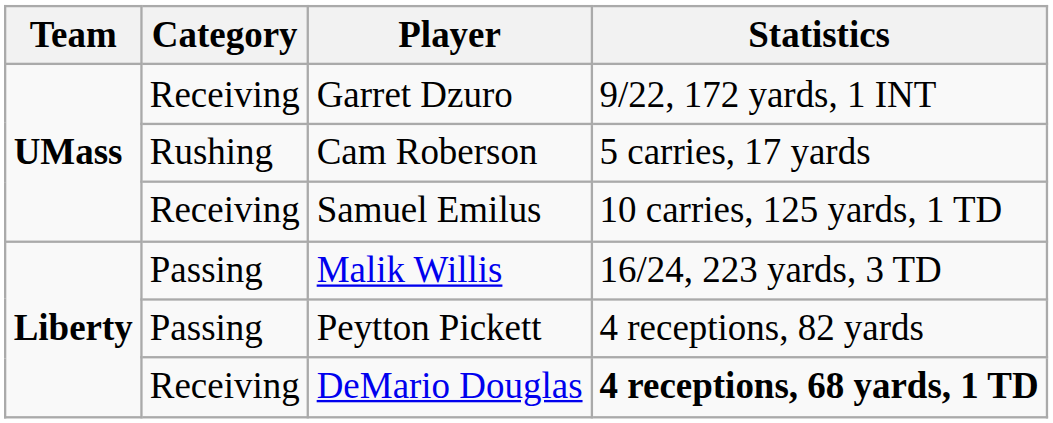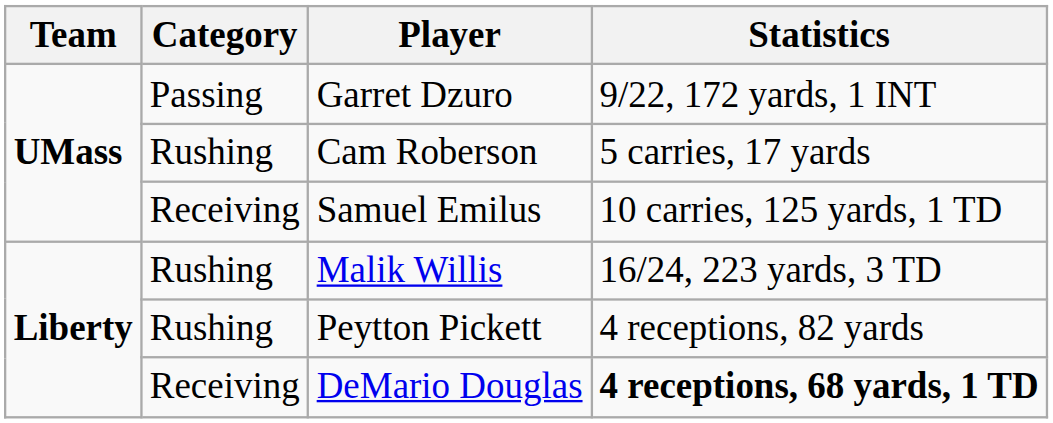(225, 93) Receiving -> (206, 93) Passing
(206, 269) Passing -> (211, 269) Rushing
(206, 327) Passing -> (211, 327) Rushing
